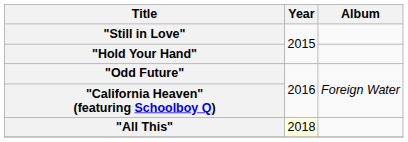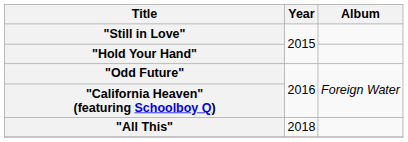(301, 127) lightyellow background -> (301, 127) no background
